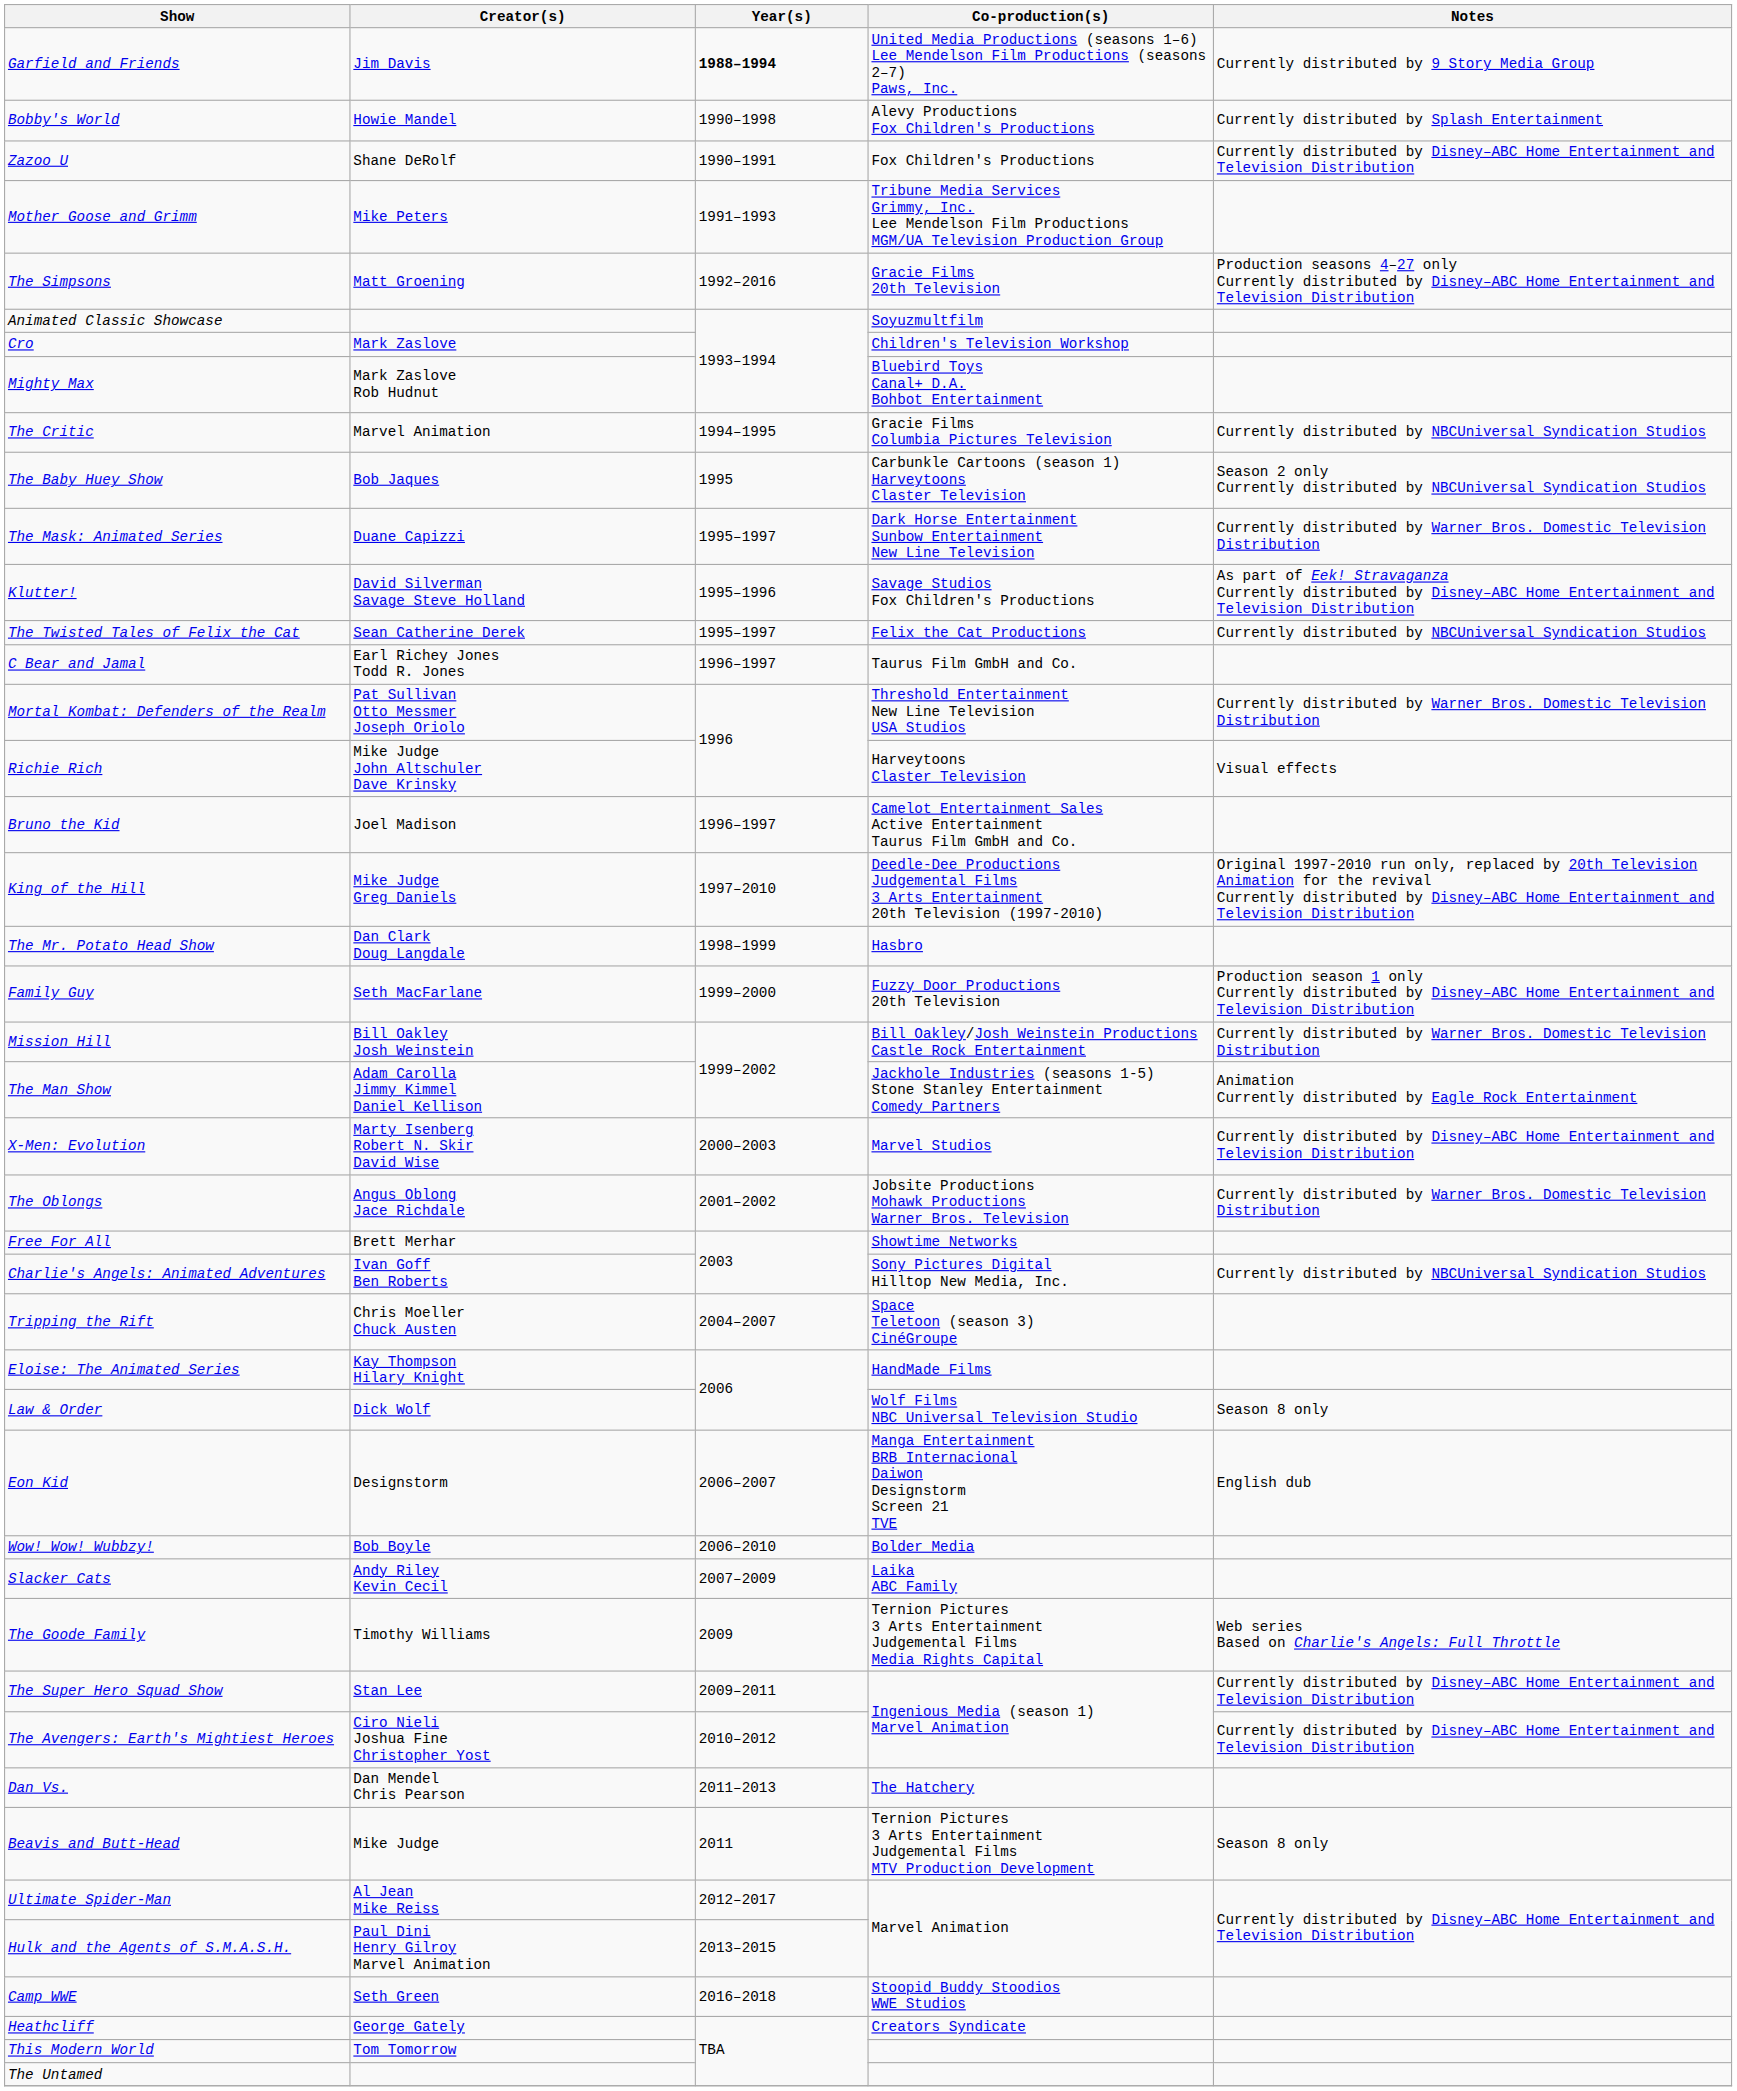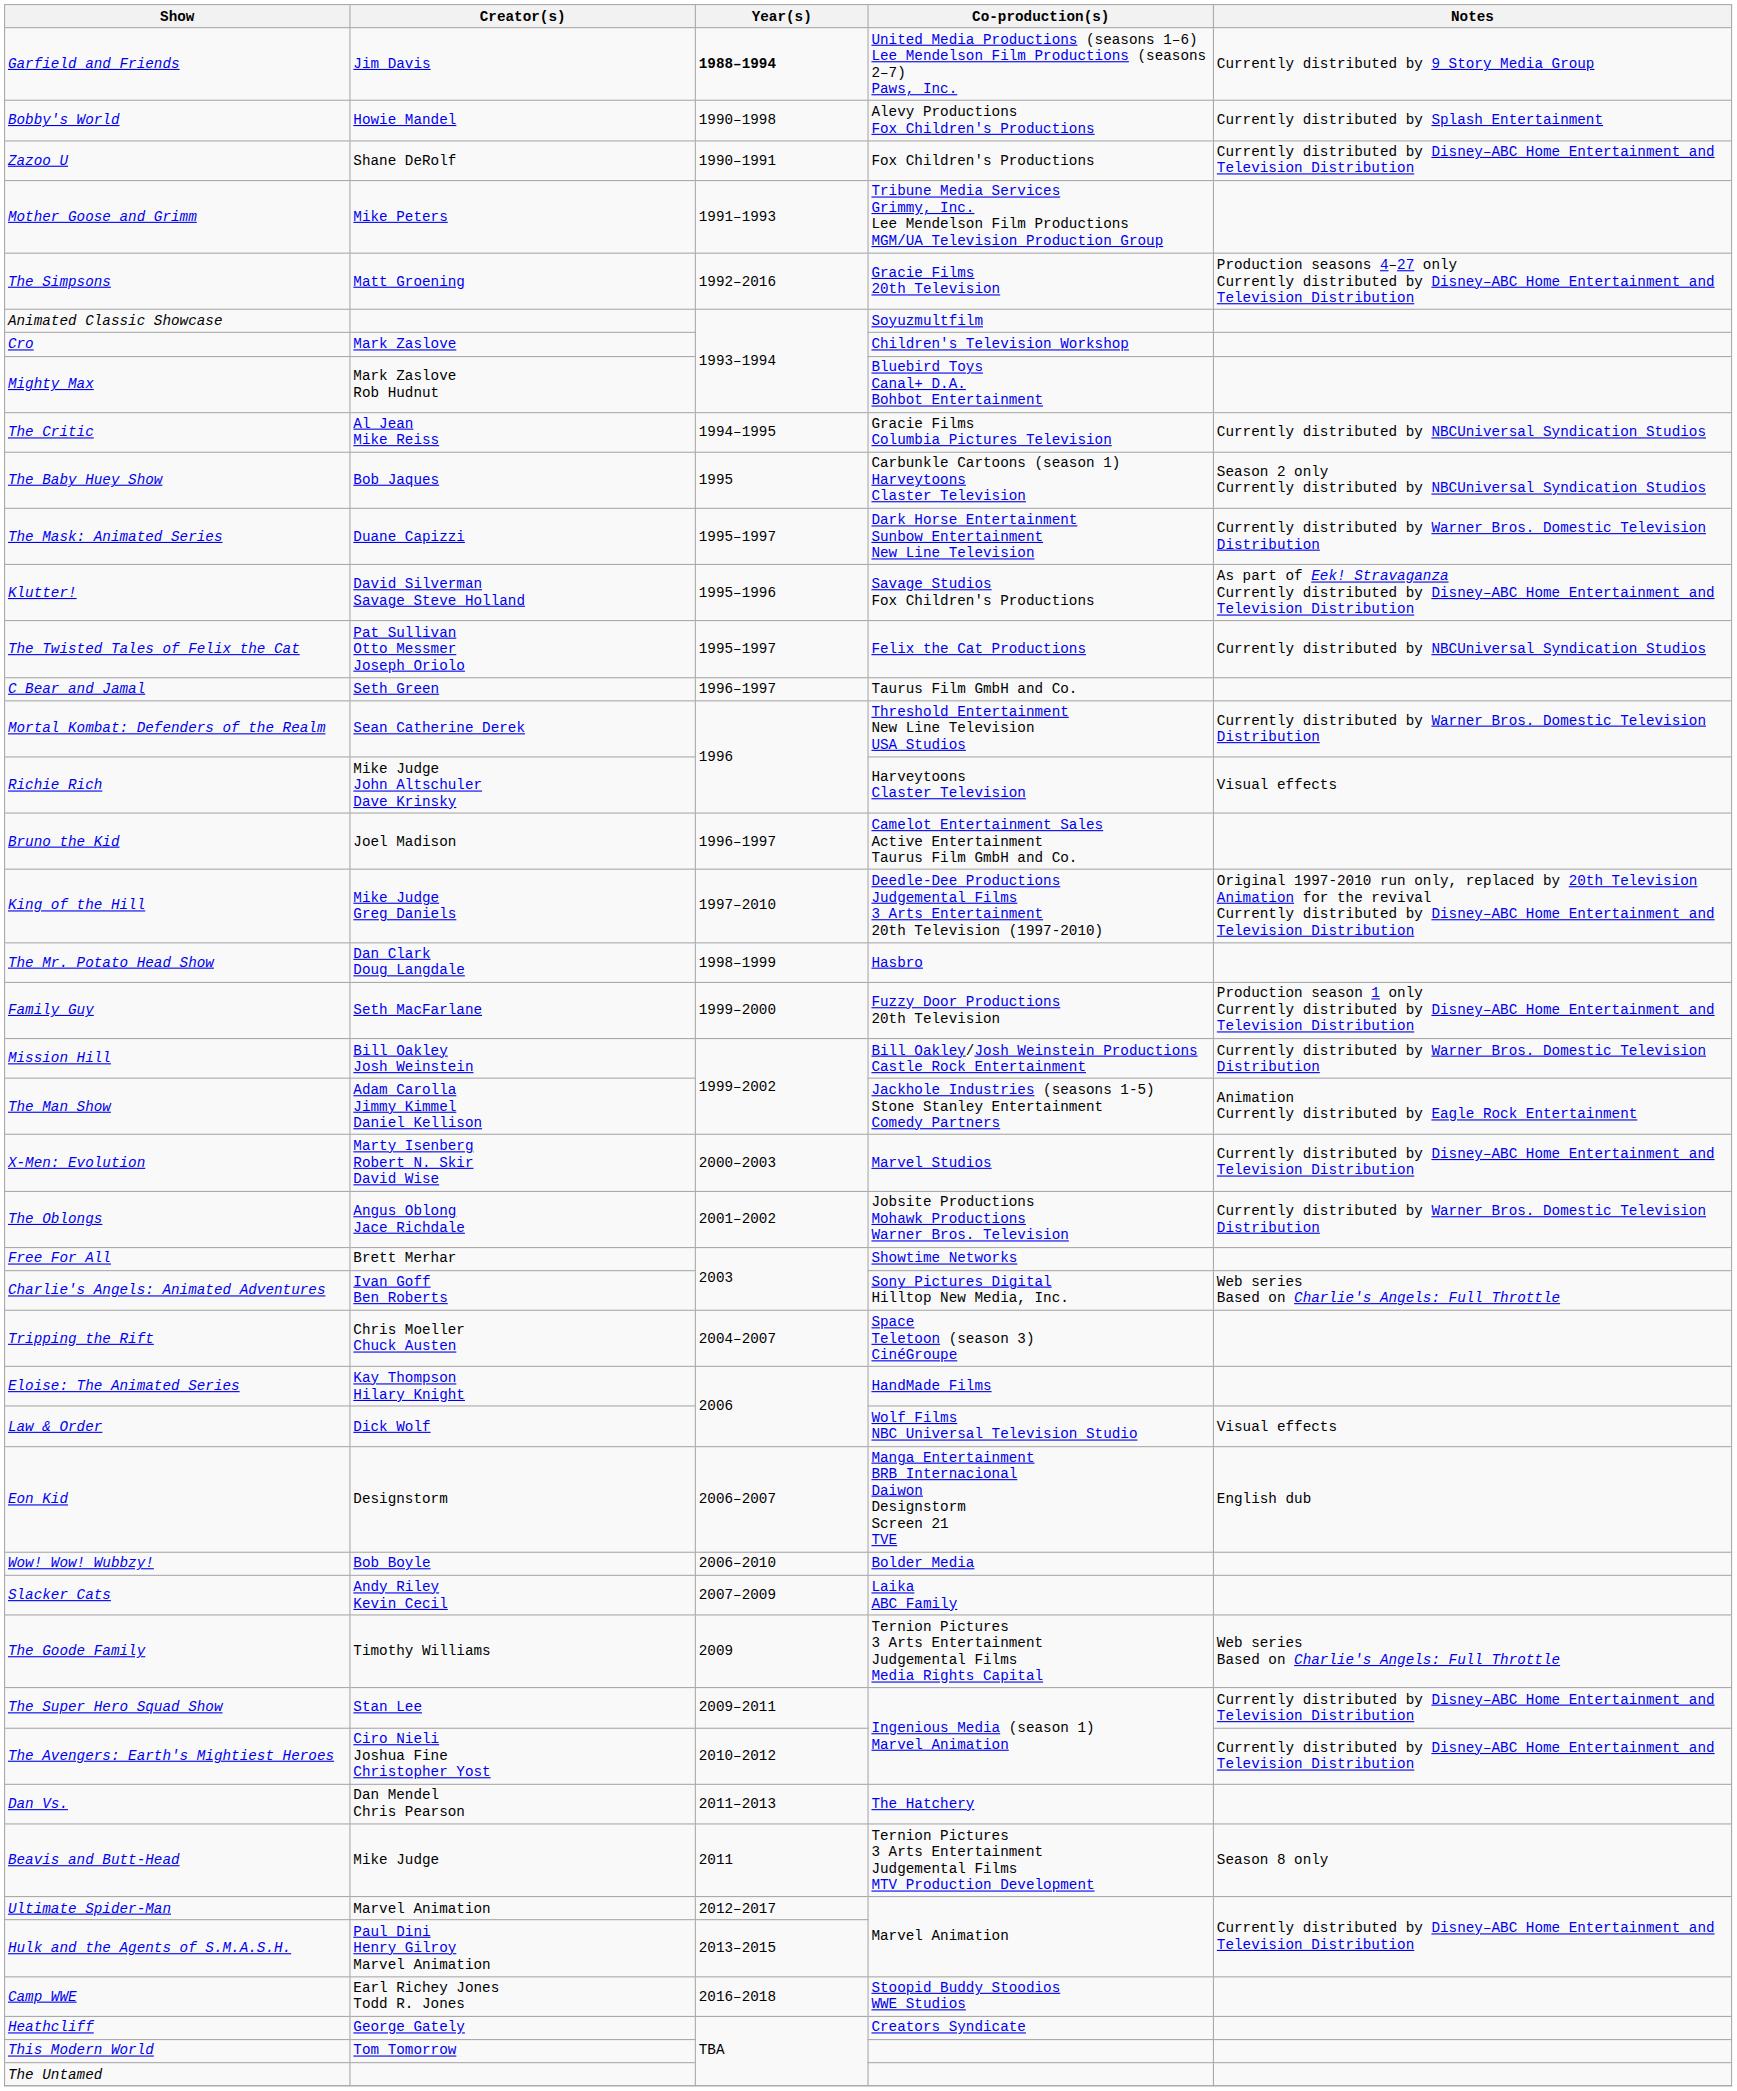(422, 432) Marvel Animation -> (396, 432) Al Jean Mike Reiss
(439, 633) Sean Catherine Derek -> (409, 649) Pat Sullivan Otto Messmer Joseph Oriolo
(426, 664) Earl Richey Jones Todd R. Jones -> (396, 689) Seth Green
(409, 712) Pat Sullivan Otto Messmer Joseph Oriolo -> (439, 729) Sean Catherine Derek
(1461, 1274) Currently distributed by NBCUniversal Syndication Studios -> (1388, 1290) Web series Based on Charlie's Angels: Full Throttle
(1273, 1410) Season 8 only -> (1277, 1426) Visual effects
(396, 1900) Al Jean Mike Reiss -> (422, 1908) Marvel Animation
(396, 1996) Seth Green -> (426, 1996) Earl Richey Jones Todd R. Jones
